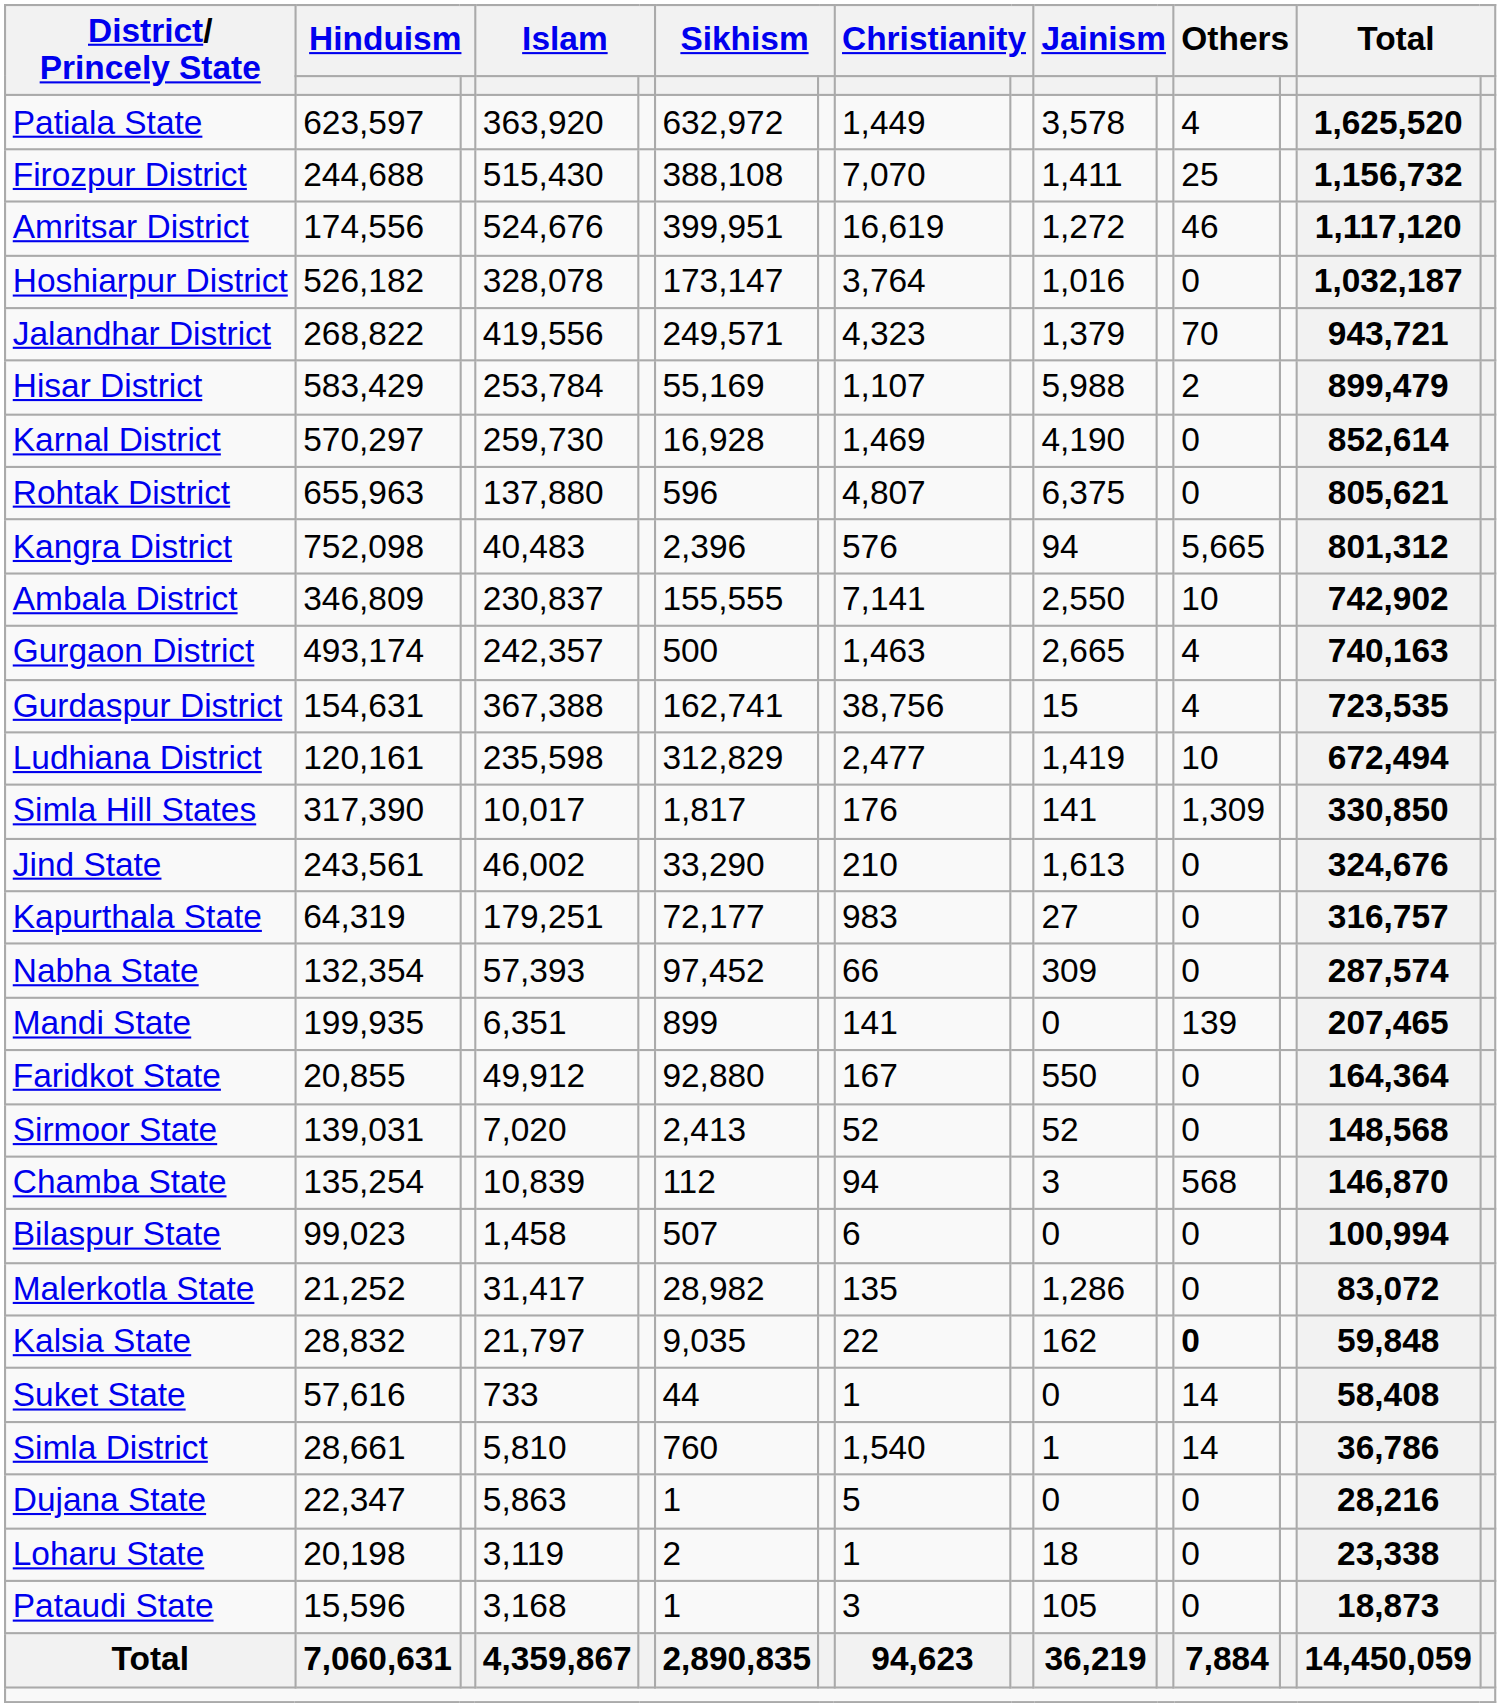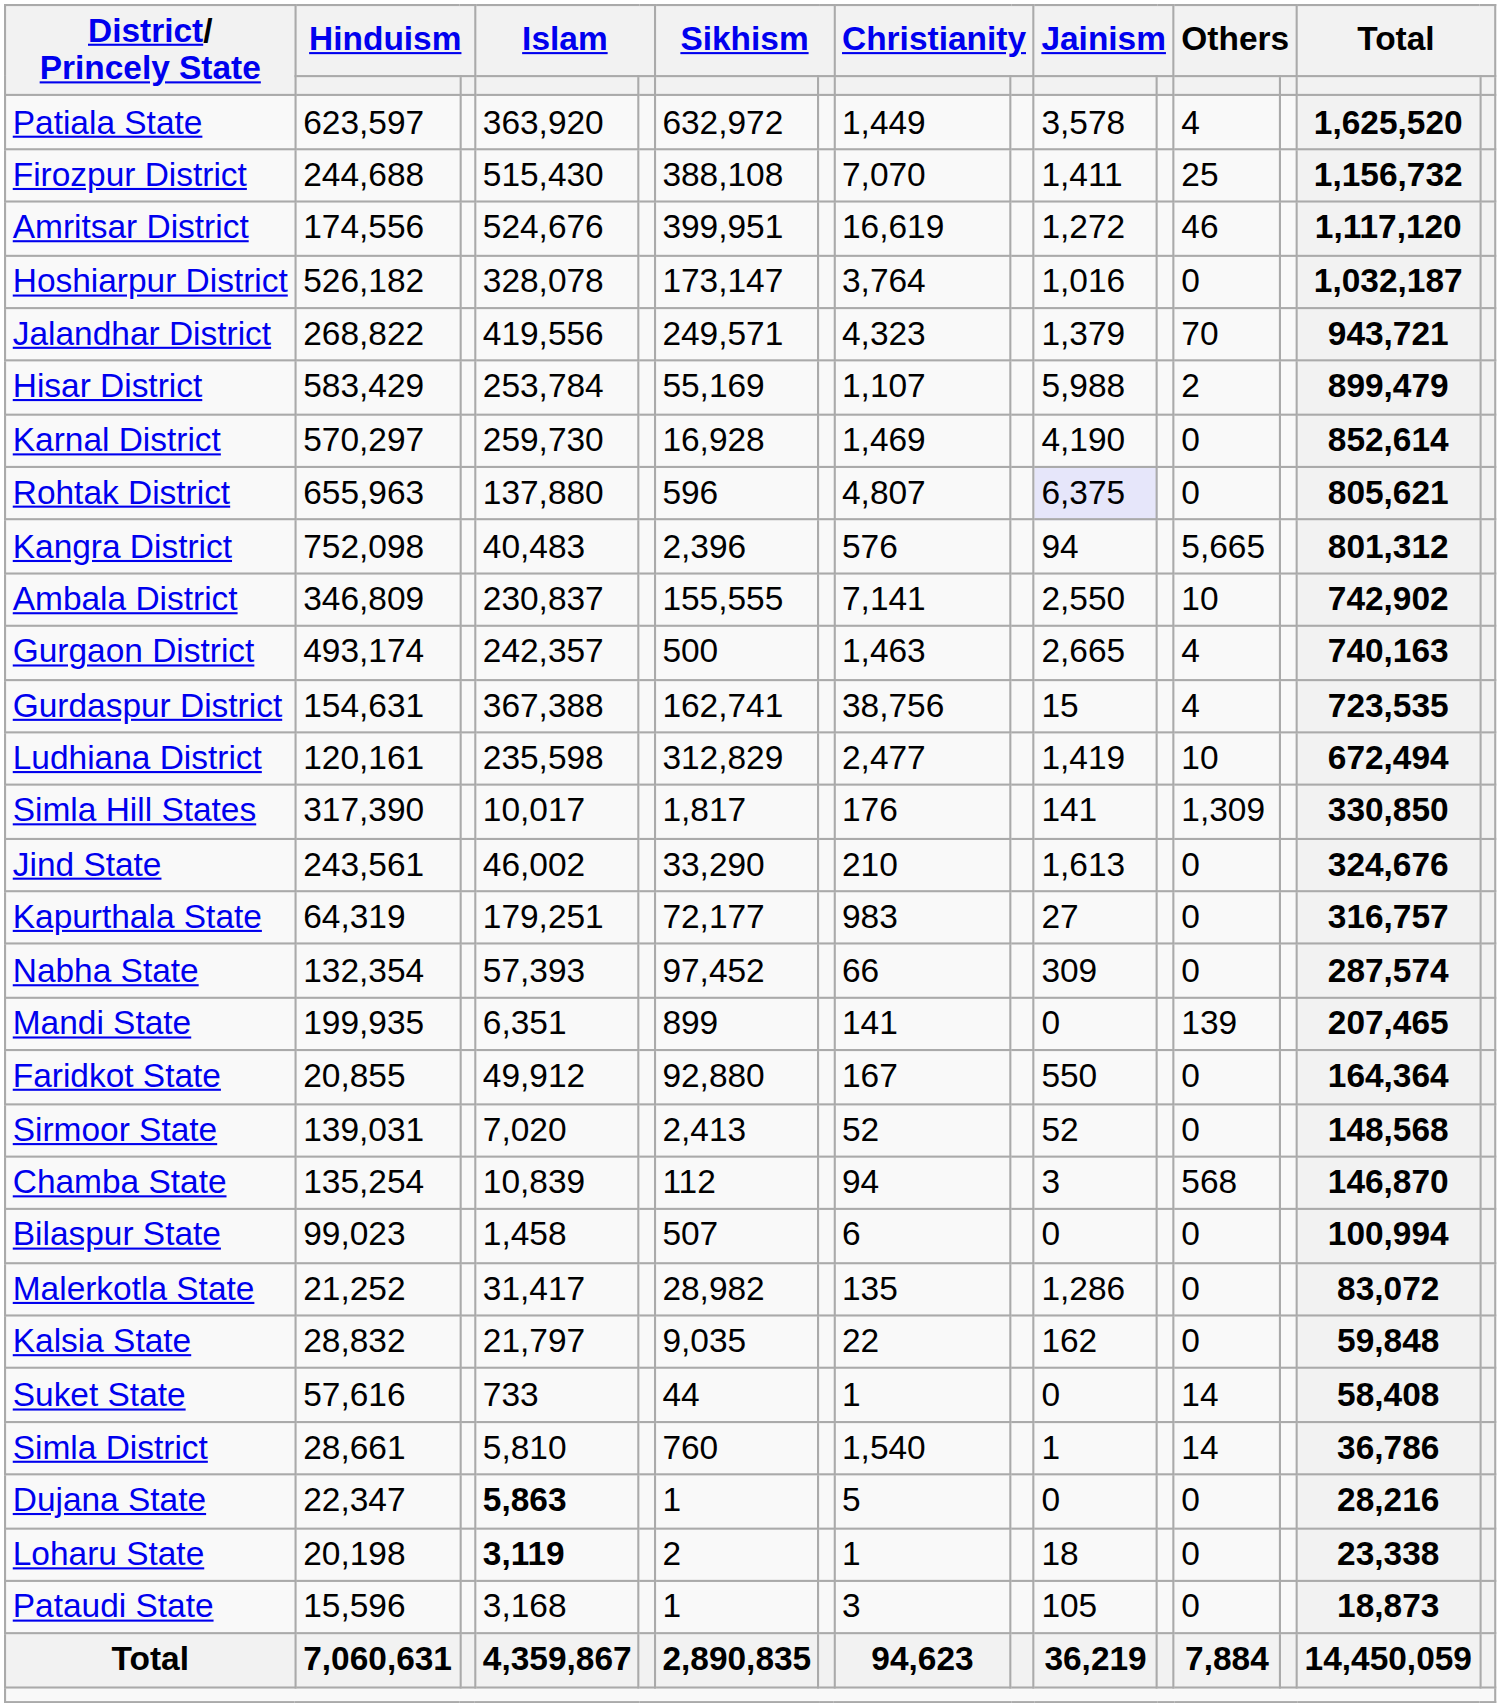(1083, 492) no background -> (1083, 492) lavender background
(1191, 1341) bold -> (1191, 1341) normal
(525, 1500) normal -> (525, 1500) bold
(523, 1553) normal -> (524, 1553) bold
